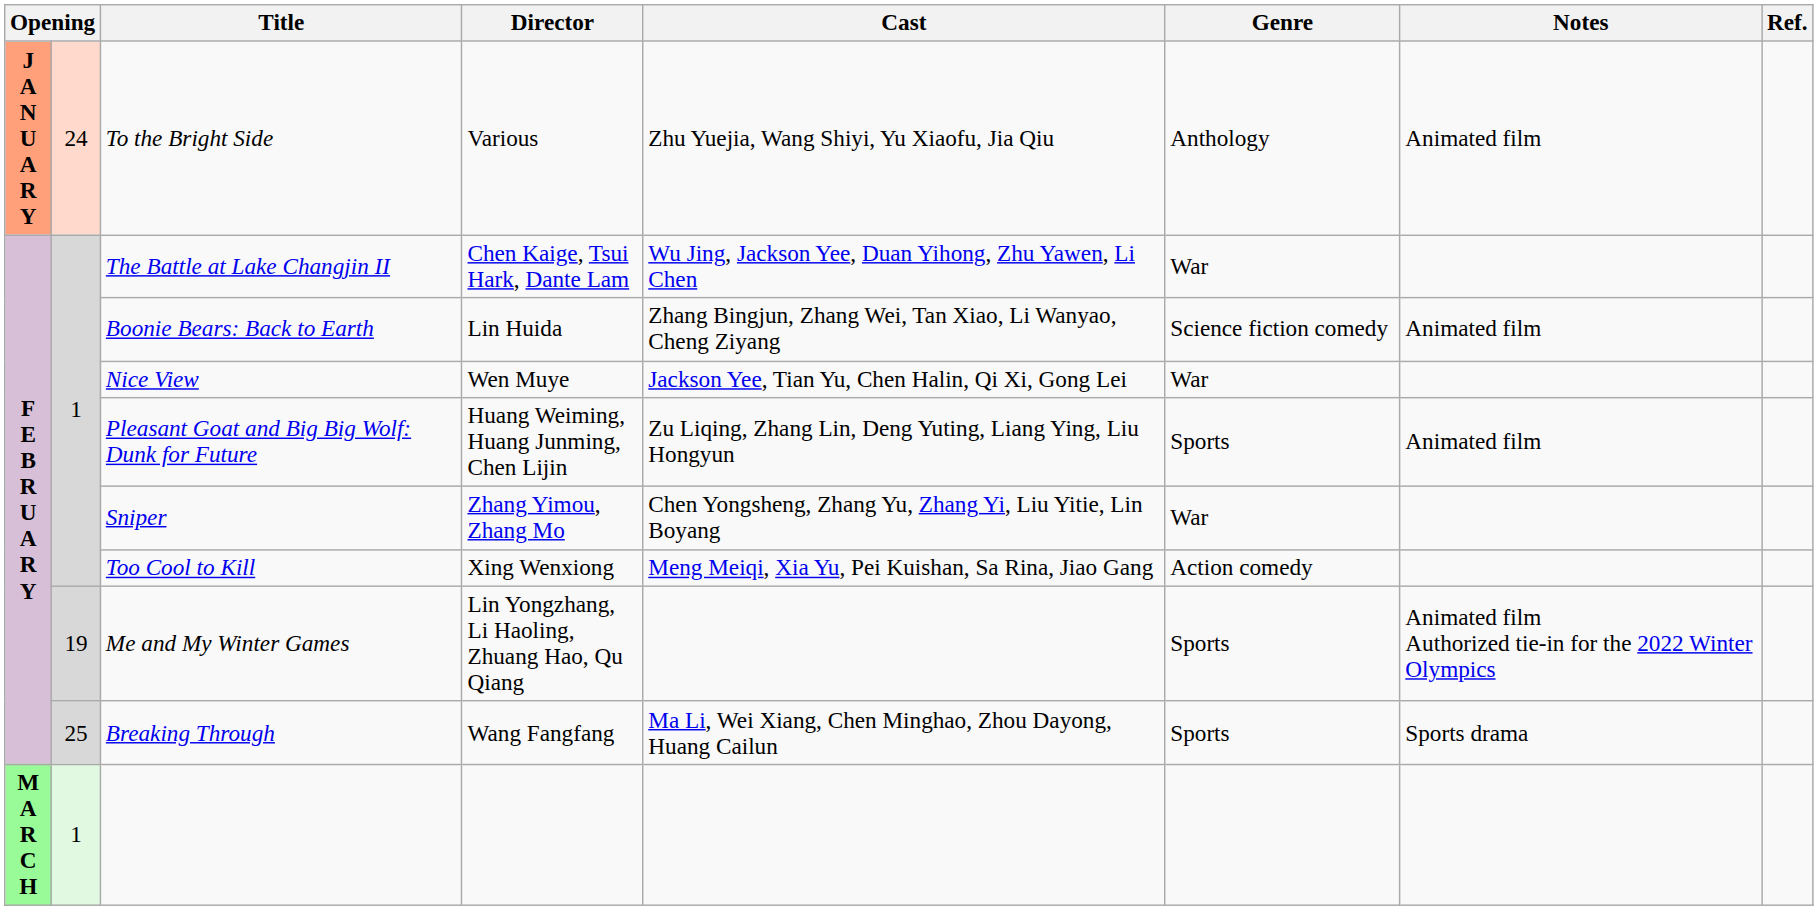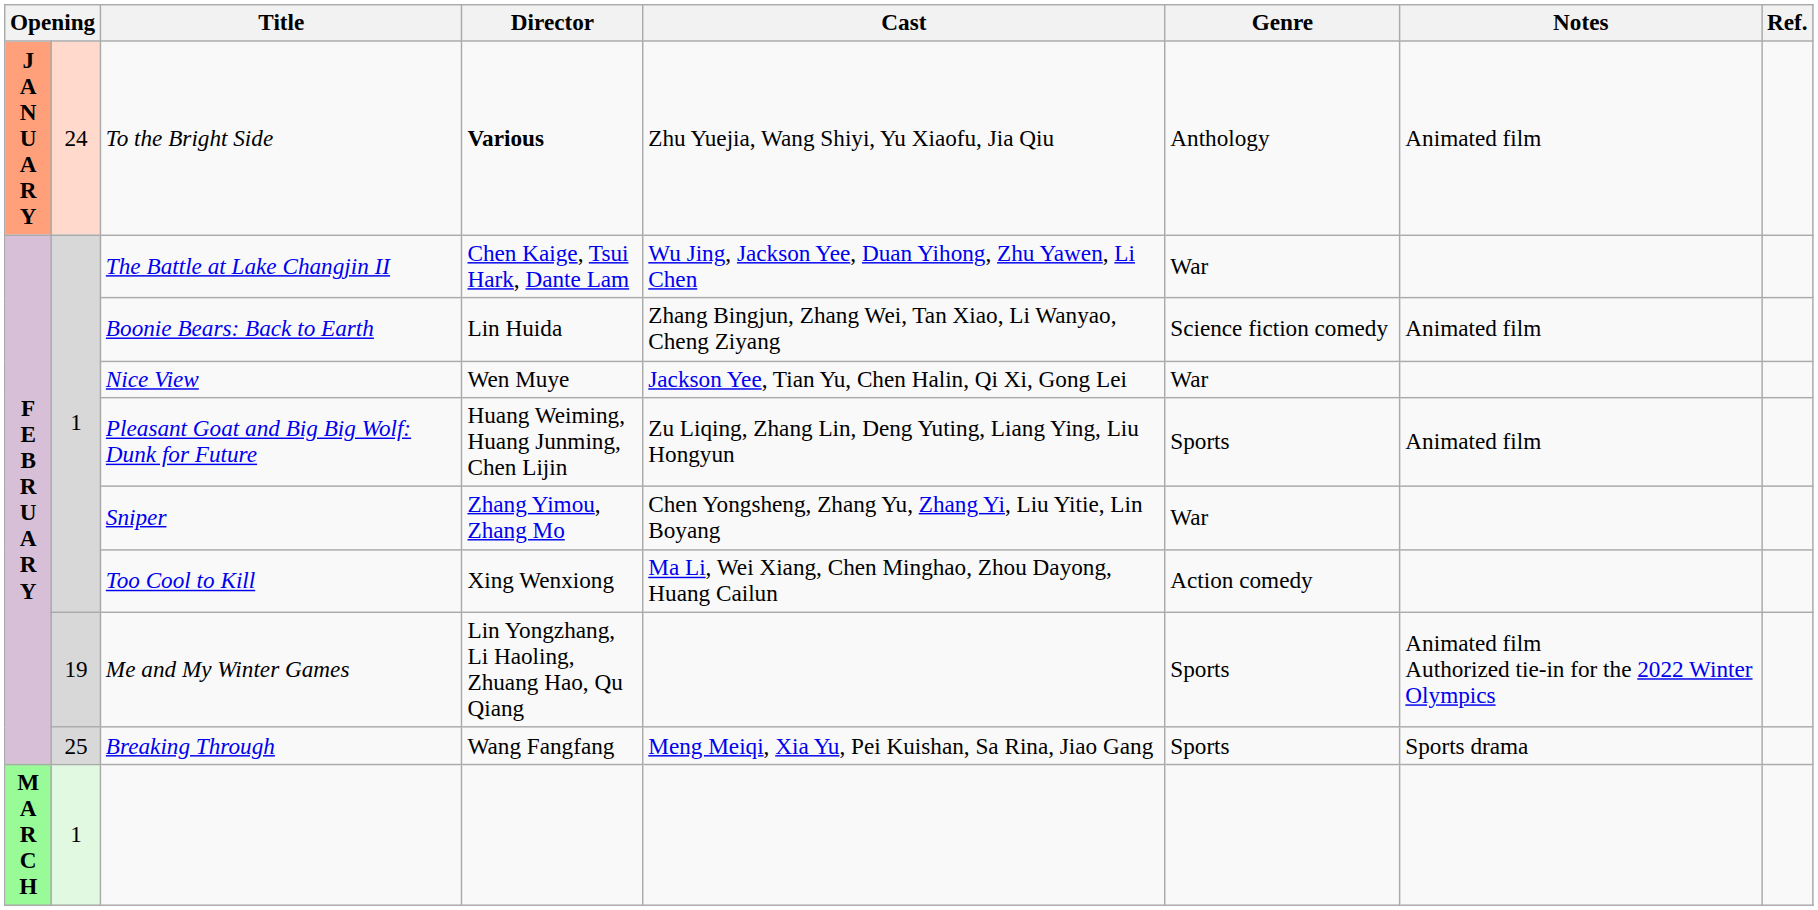(503, 137) normal -> (506, 137) bold
(901, 567) Meng Meiqi, Xia Yu, Pei Kuishan, Sa Rina, Jiao Gang -> (880, 580) Ma Li, Wei Xiang, Chen Minghao, Zhou Dayong, Huang Cailun
(880, 732) Ma Li, Wei Xiang, Chen Minghao, Zhou Dayong, Huang Cailun -> (901, 745) Meng Meiqi, Xia Yu, Pei Kuishan, Sa Rina, Jiao Gang
